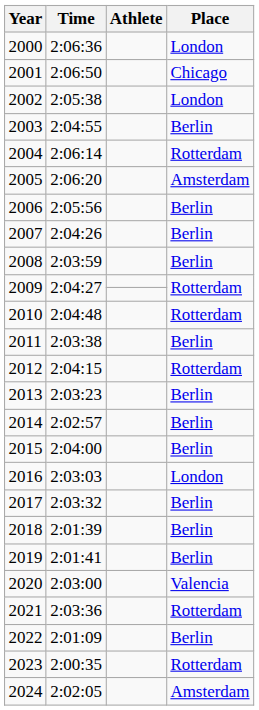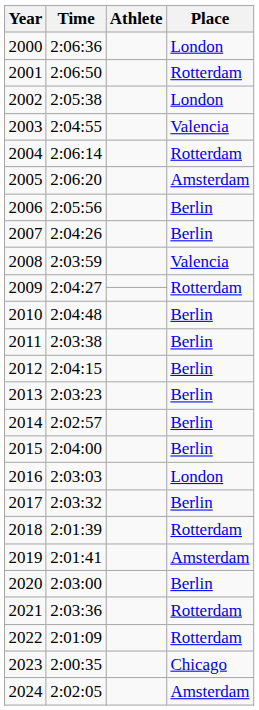(199, 72) Chicago -> (206, 72) Rotterdam
(192, 126) Berlin -> (200, 126) Valencia
(192, 260) Berlin -> (200, 260) Valencia
(206, 314) Rotterdam -> (192, 314) Berlin
(206, 368) Rotterdam -> (192, 368) Berlin
(192, 529) Berlin -> (206, 529) Rotterdam
(192, 556) Berlin -> (210, 556) Amsterdam
(200, 583) Valencia -> (192, 583) Berlin
(192, 637) Berlin -> (206, 637) Rotterdam
(206, 664) Rotterdam -> (199, 664) Chicago
